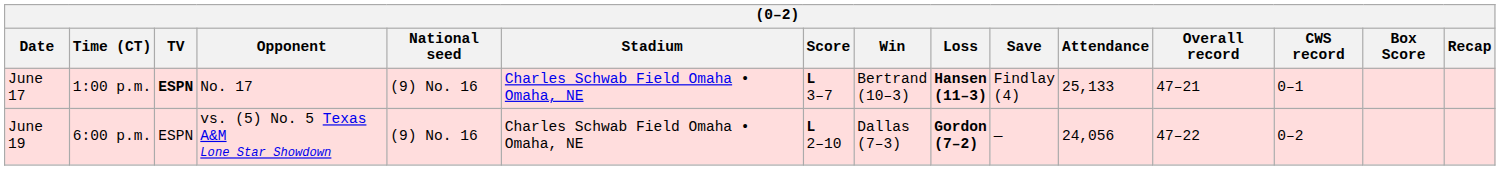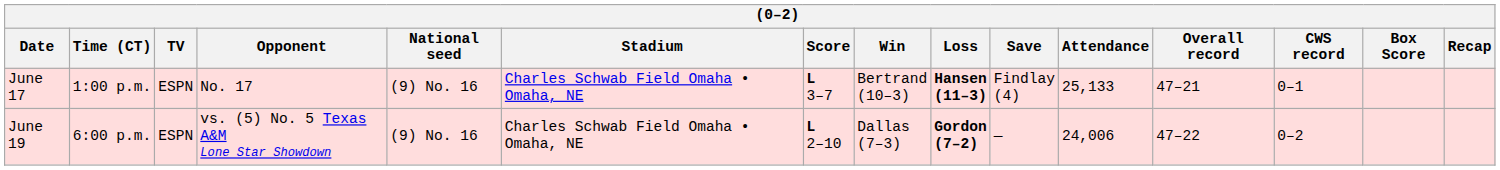(176, 88) bold -> (176, 88) normal
(1088, 136) 24,056 -> (1088, 136) 24,006
